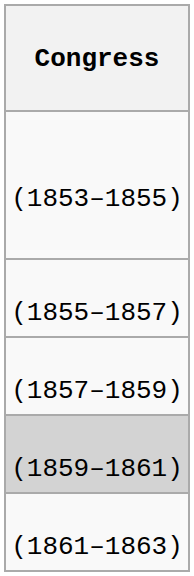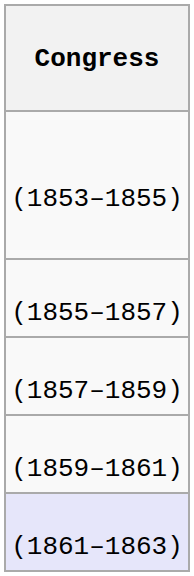(97, 468) lightgrey background -> (97, 468) no background
(97, 546) no background -> (97, 546) lavender background
